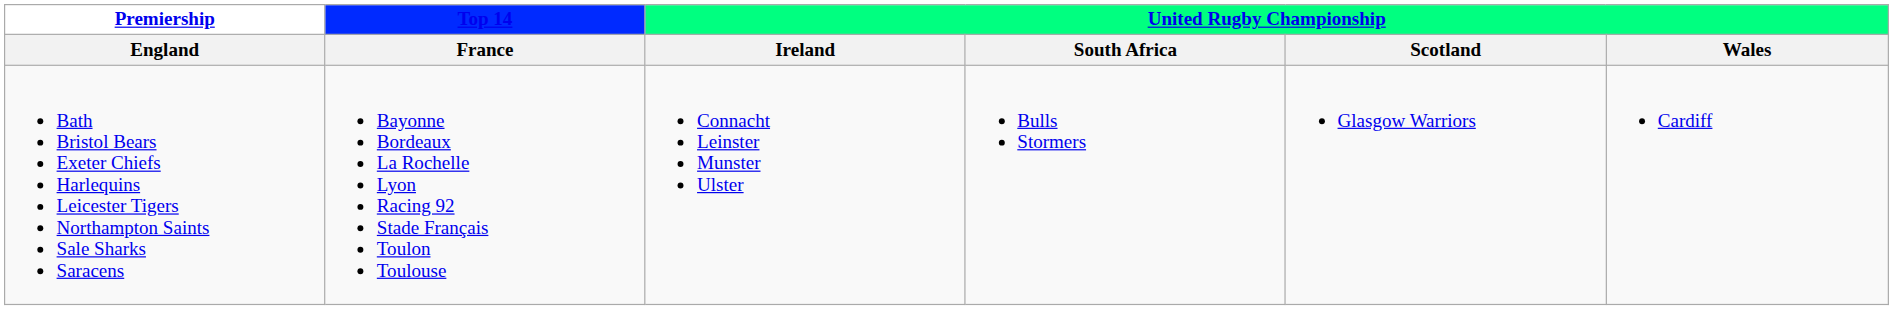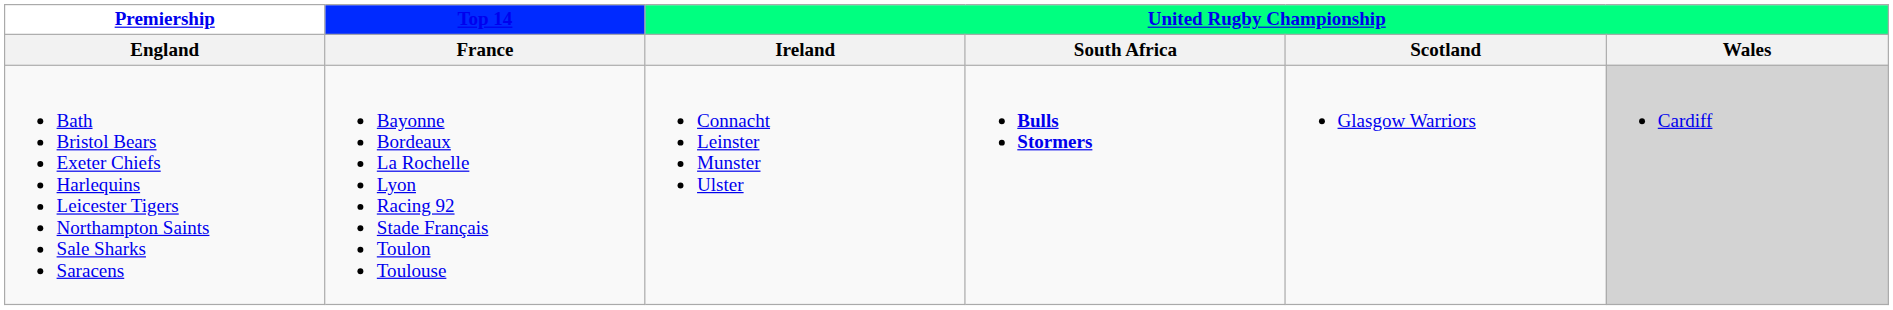(1125, 131) normal -> (1125, 131) bold
(1747, 121) no background -> (1747, 121) lightgrey background
